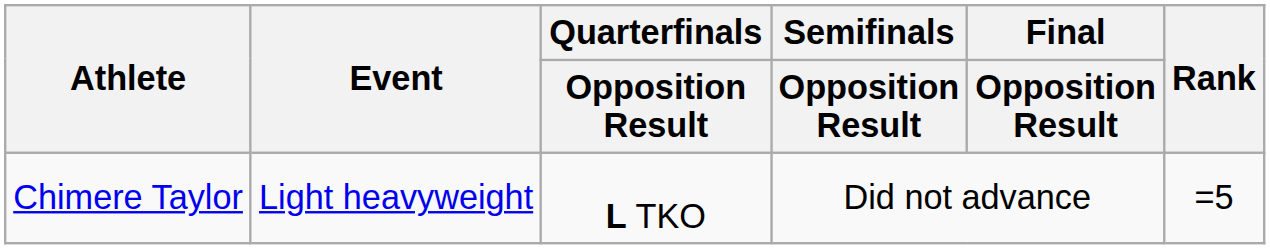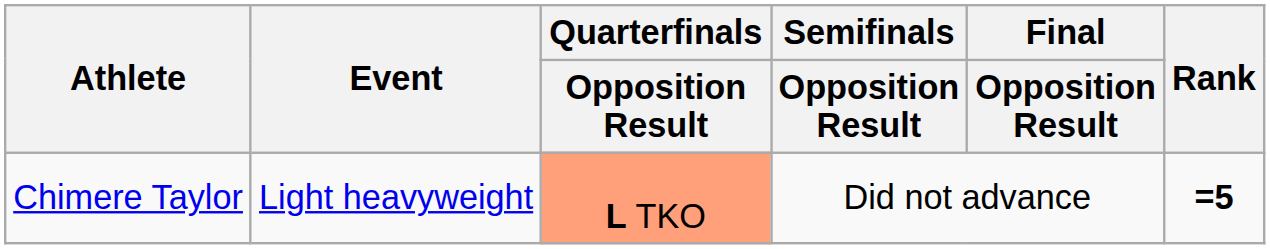(656, 217) no background -> (656, 217) lightsalmon background
(1214, 198) normal -> (1214, 198) bold
